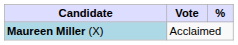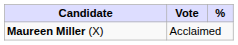(55, 31) lightblue background -> (55, 31) no background
